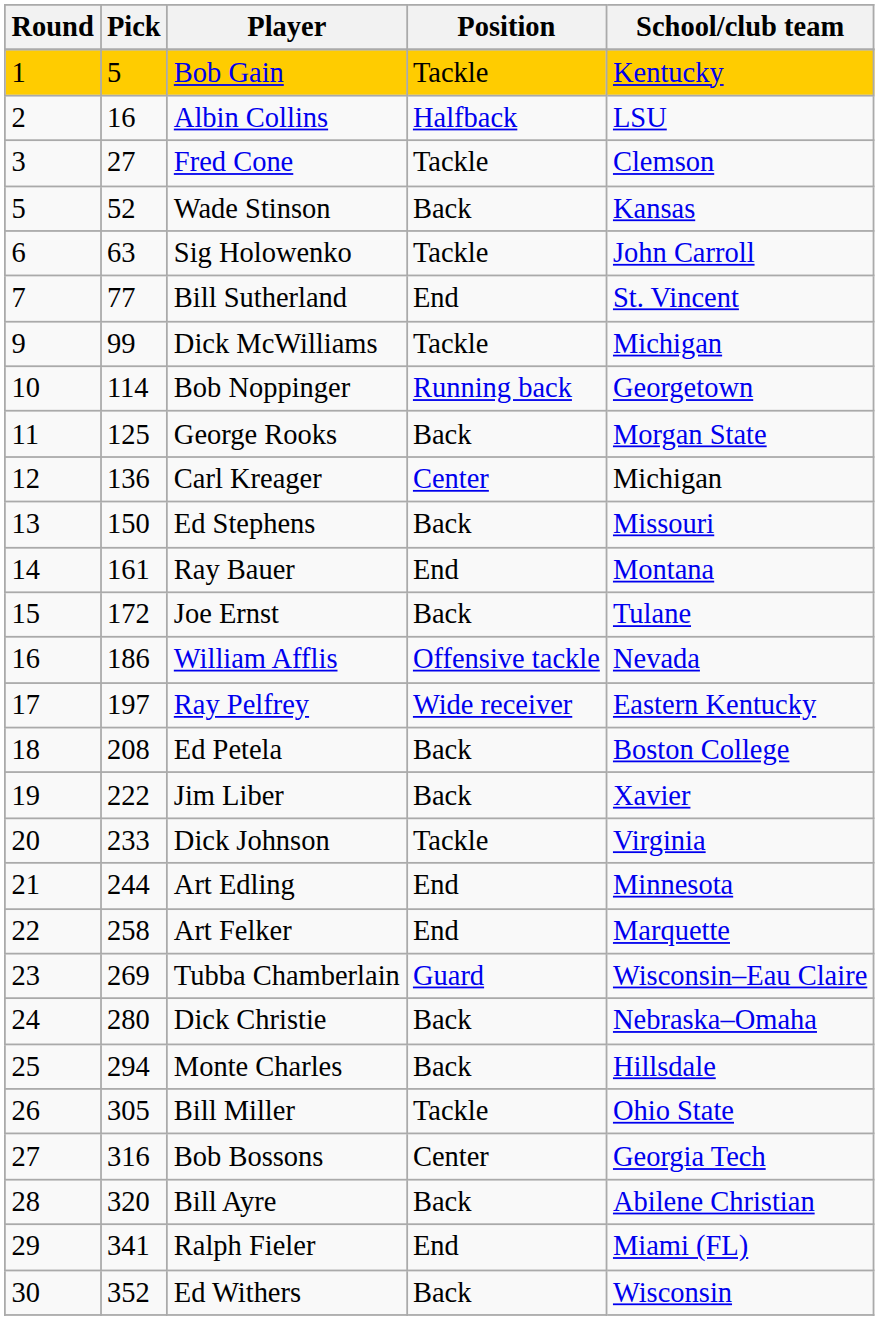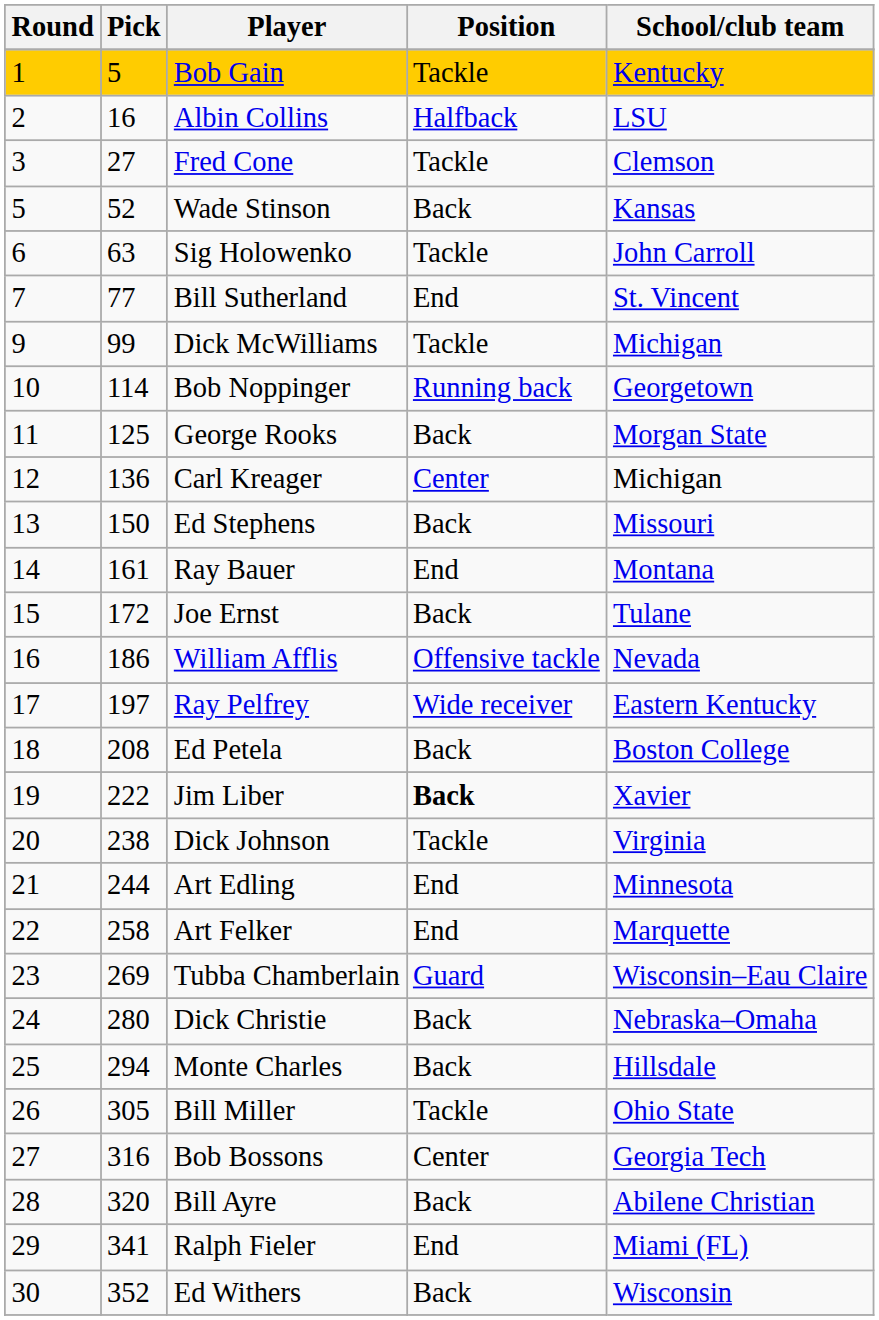(442, 794) normal -> (444, 794) bold
(128, 840) 233 -> (128, 840) 238
